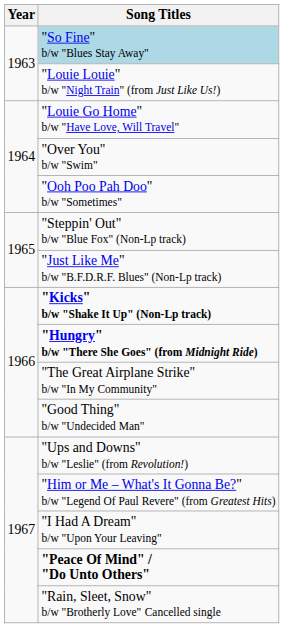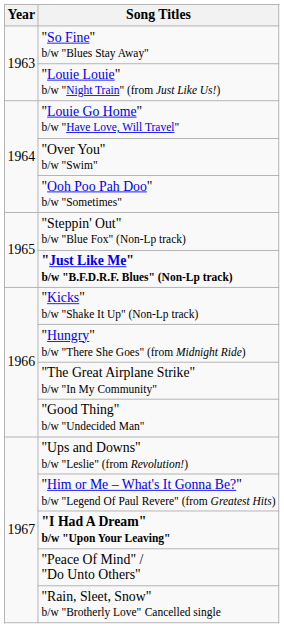(95, 44) lightblue background -> (95, 44) no background
(131, 268) normal -> (137, 268) bold
(126, 306) bold -> (120, 306) normal
(150, 343) bold -> (144, 343) normal
(102, 529) normal -> (106, 529) bold
(97, 567) bold -> (92, 567) normal
